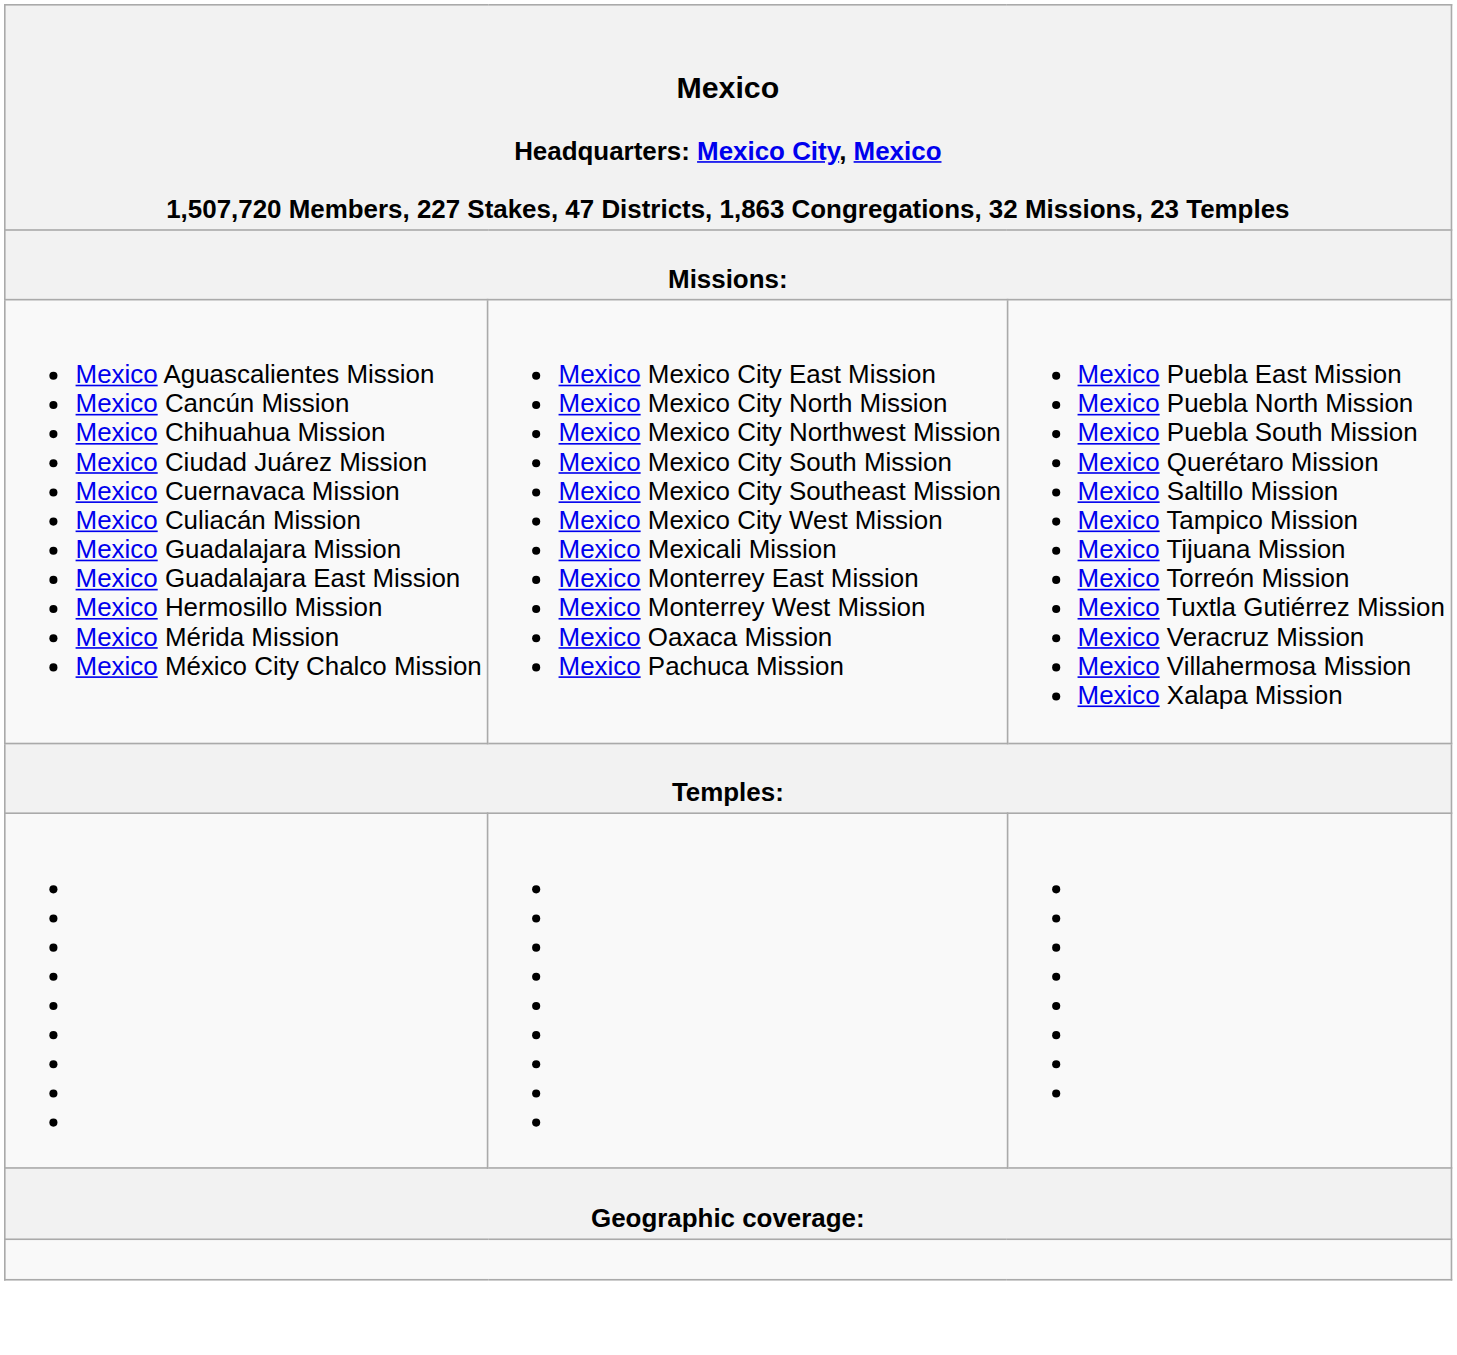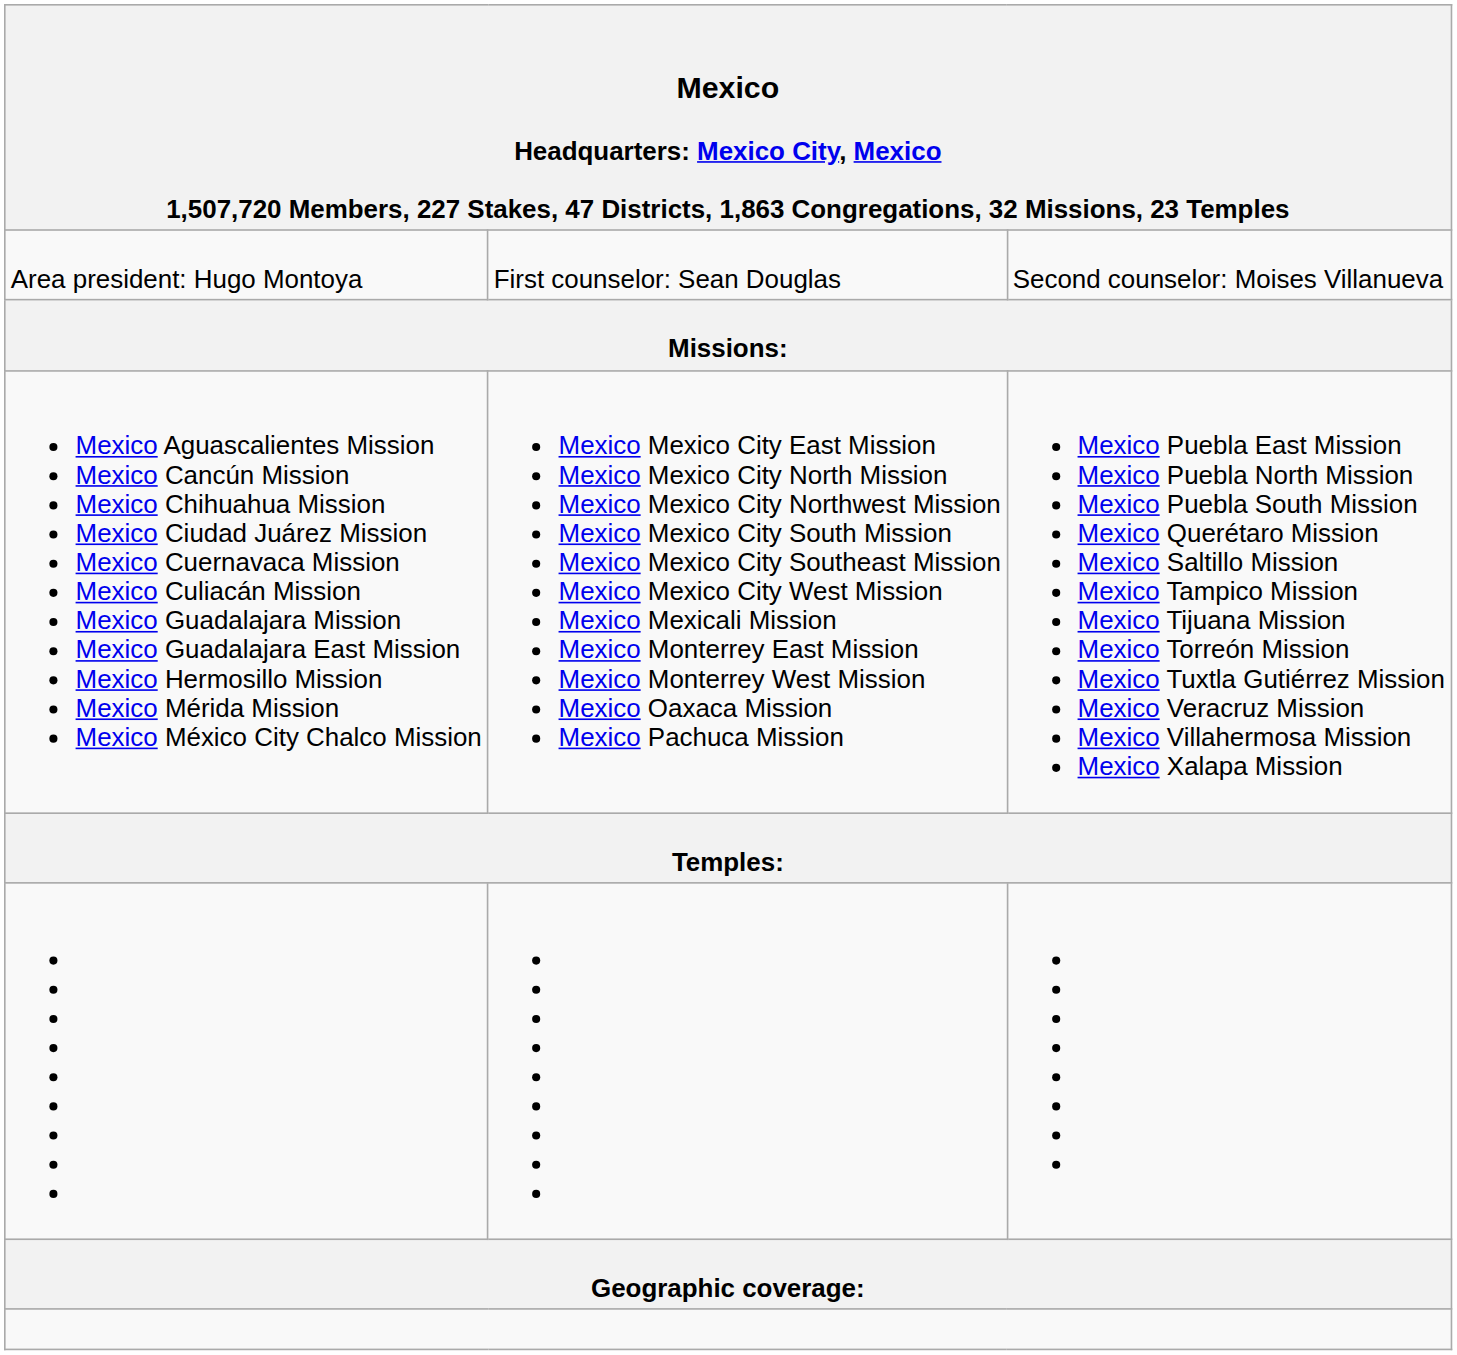+ row: (187, 279)
